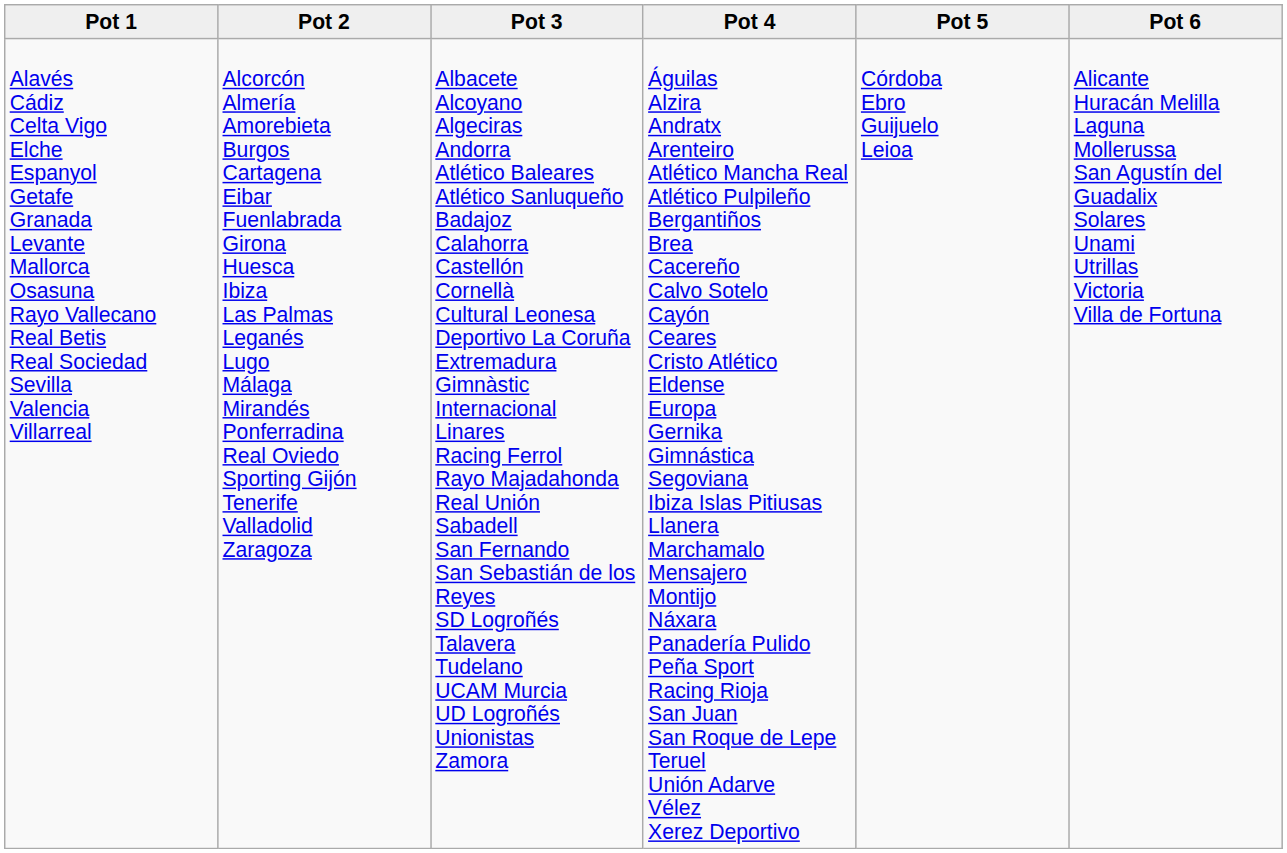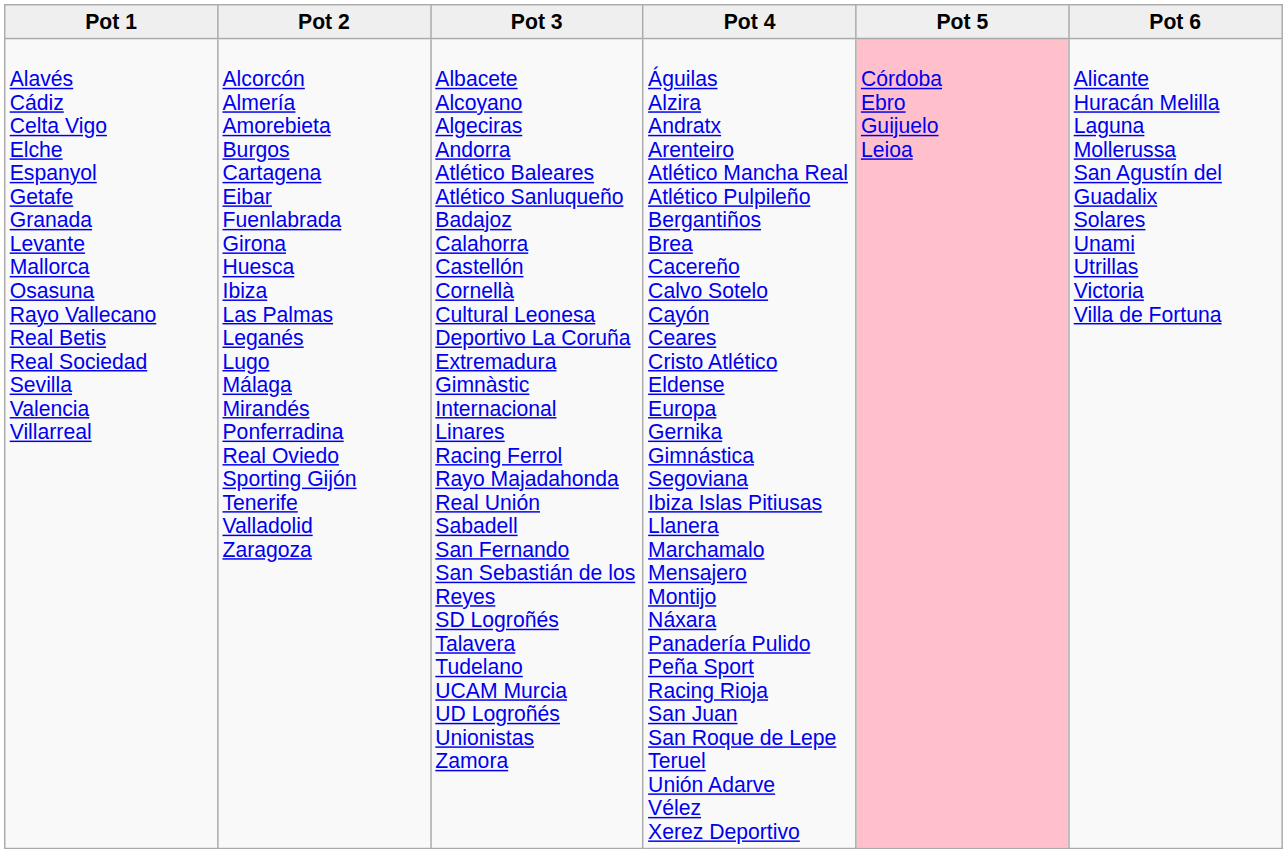(901, 114) no background -> (901, 114) pink background
